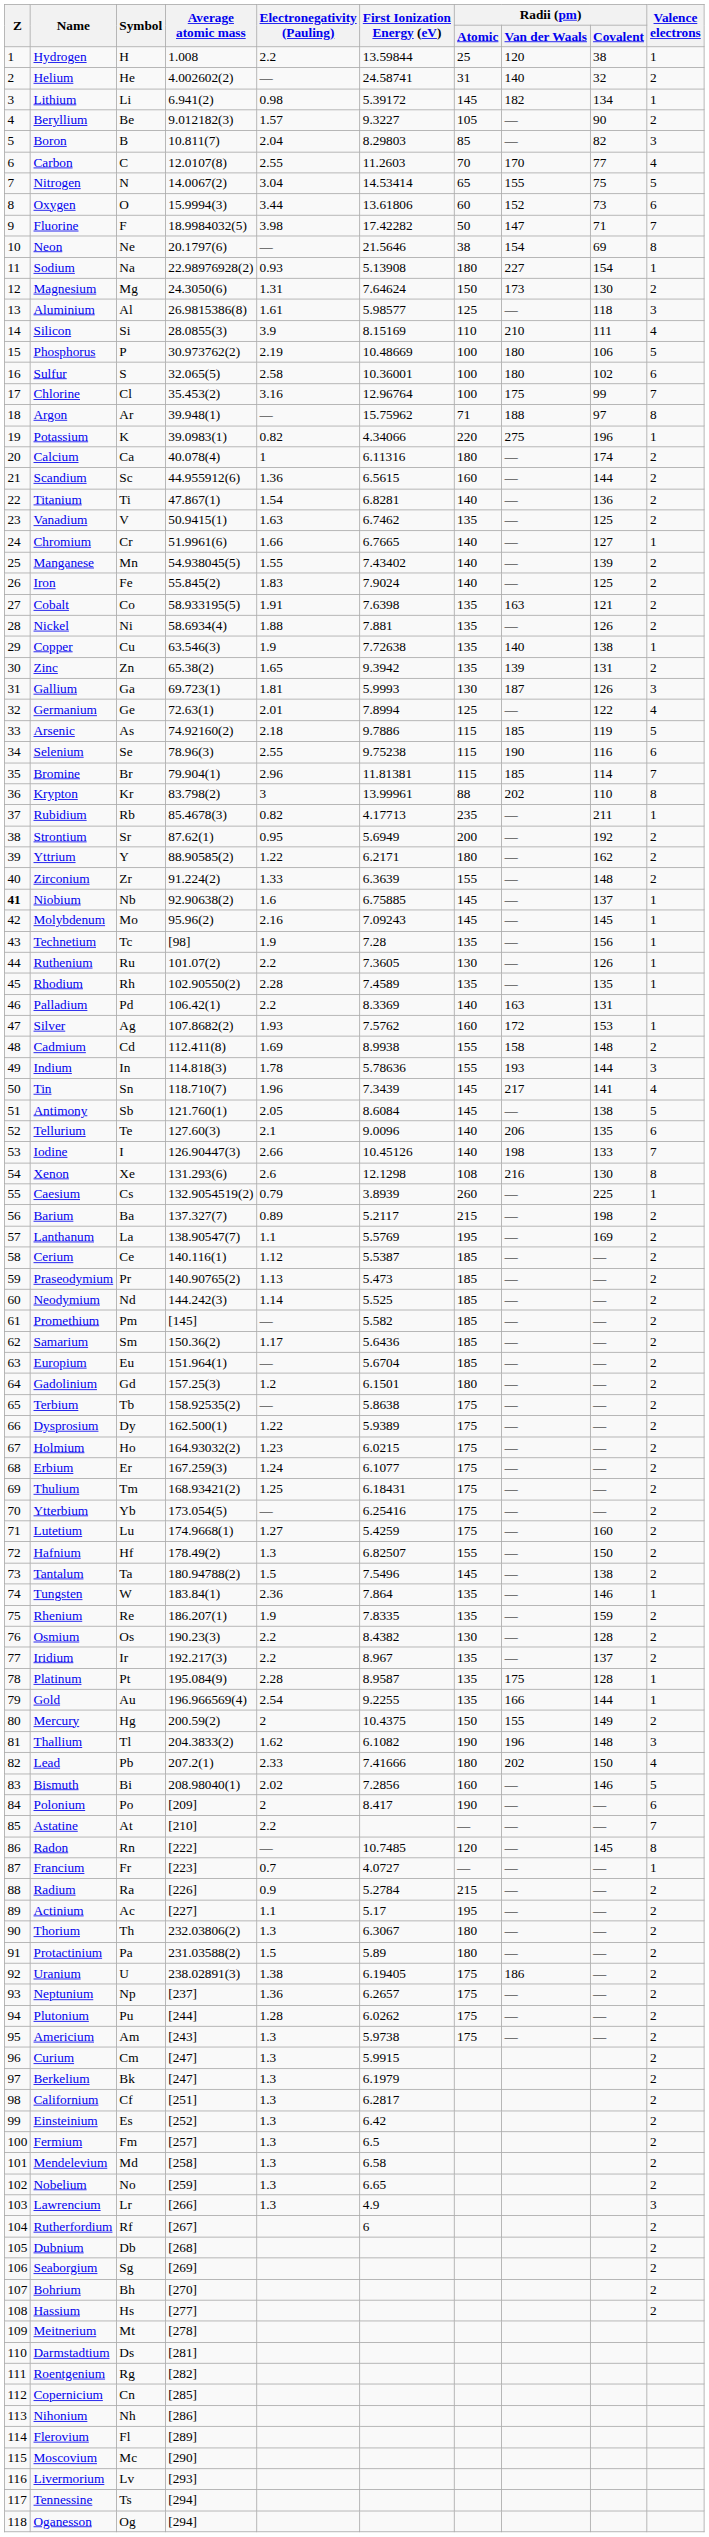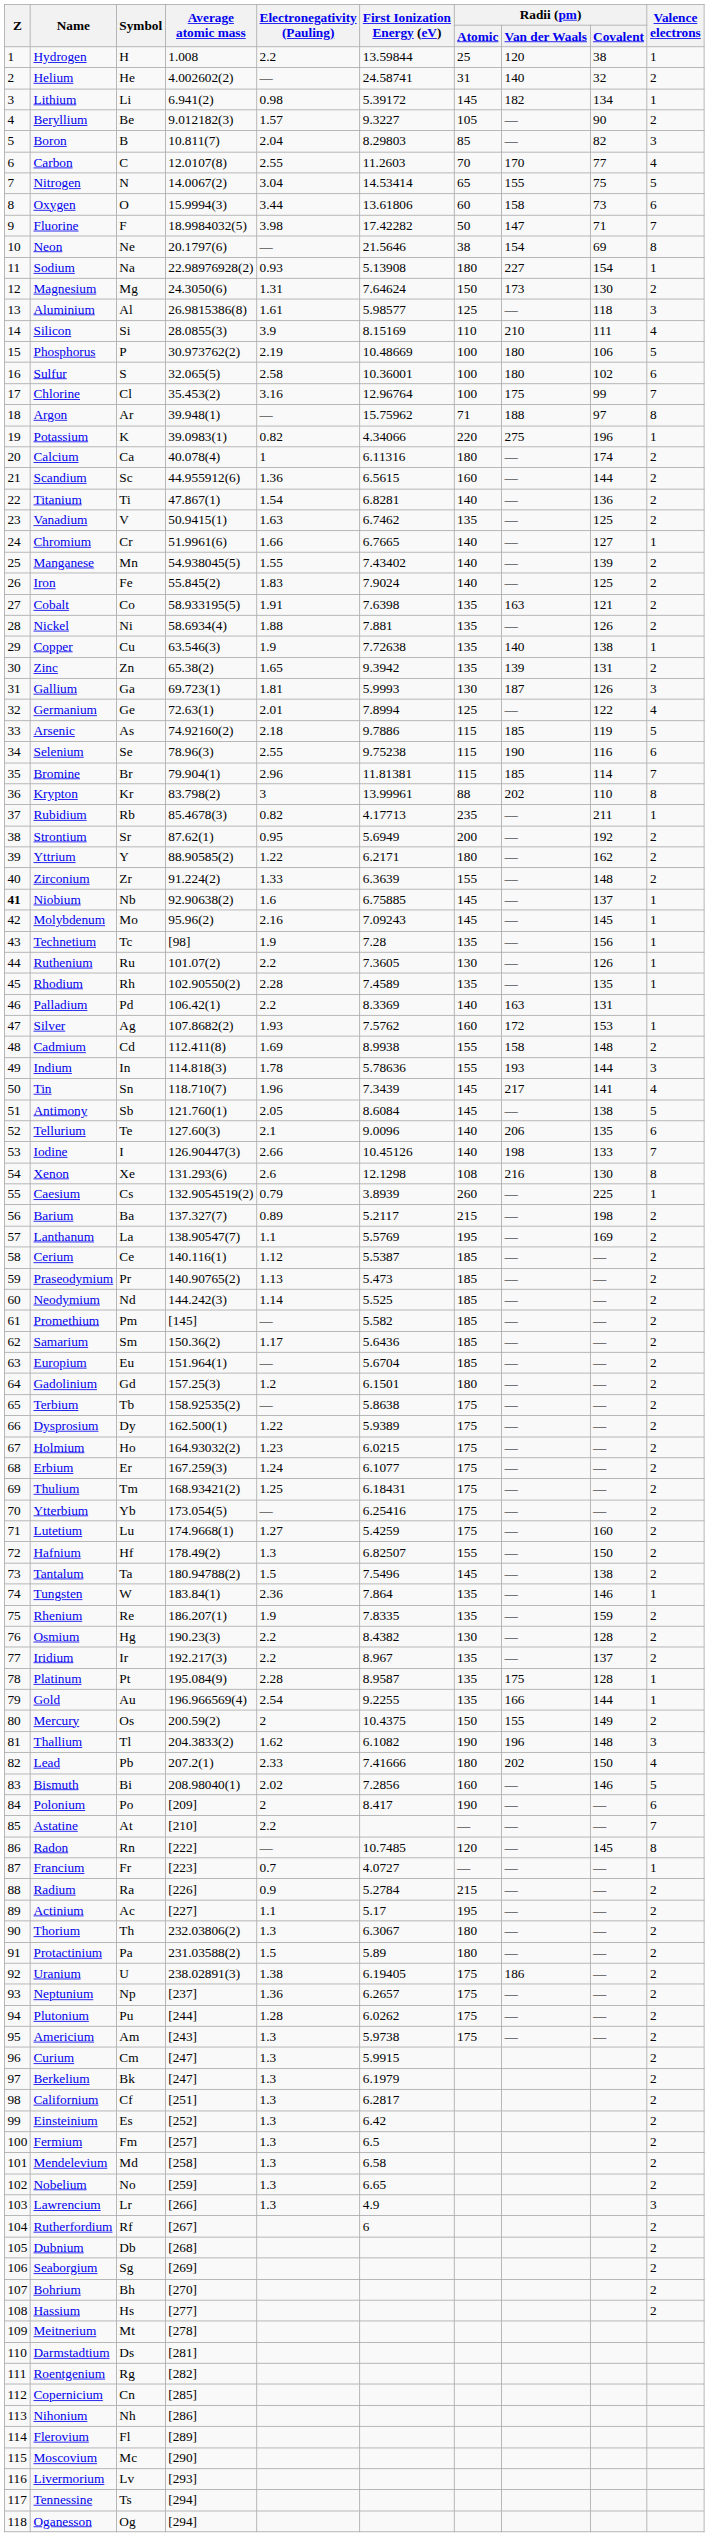(514, 204) 152 -> (514, 204) 158
(127, 1636) Os -> (127, 1636) Hg
(127, 1720) Hg -> (127, 1720) Os
